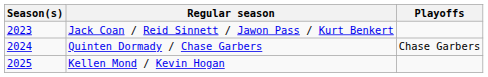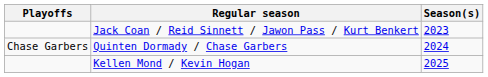columns swapped: (35, 13) <-> (439, 13)
